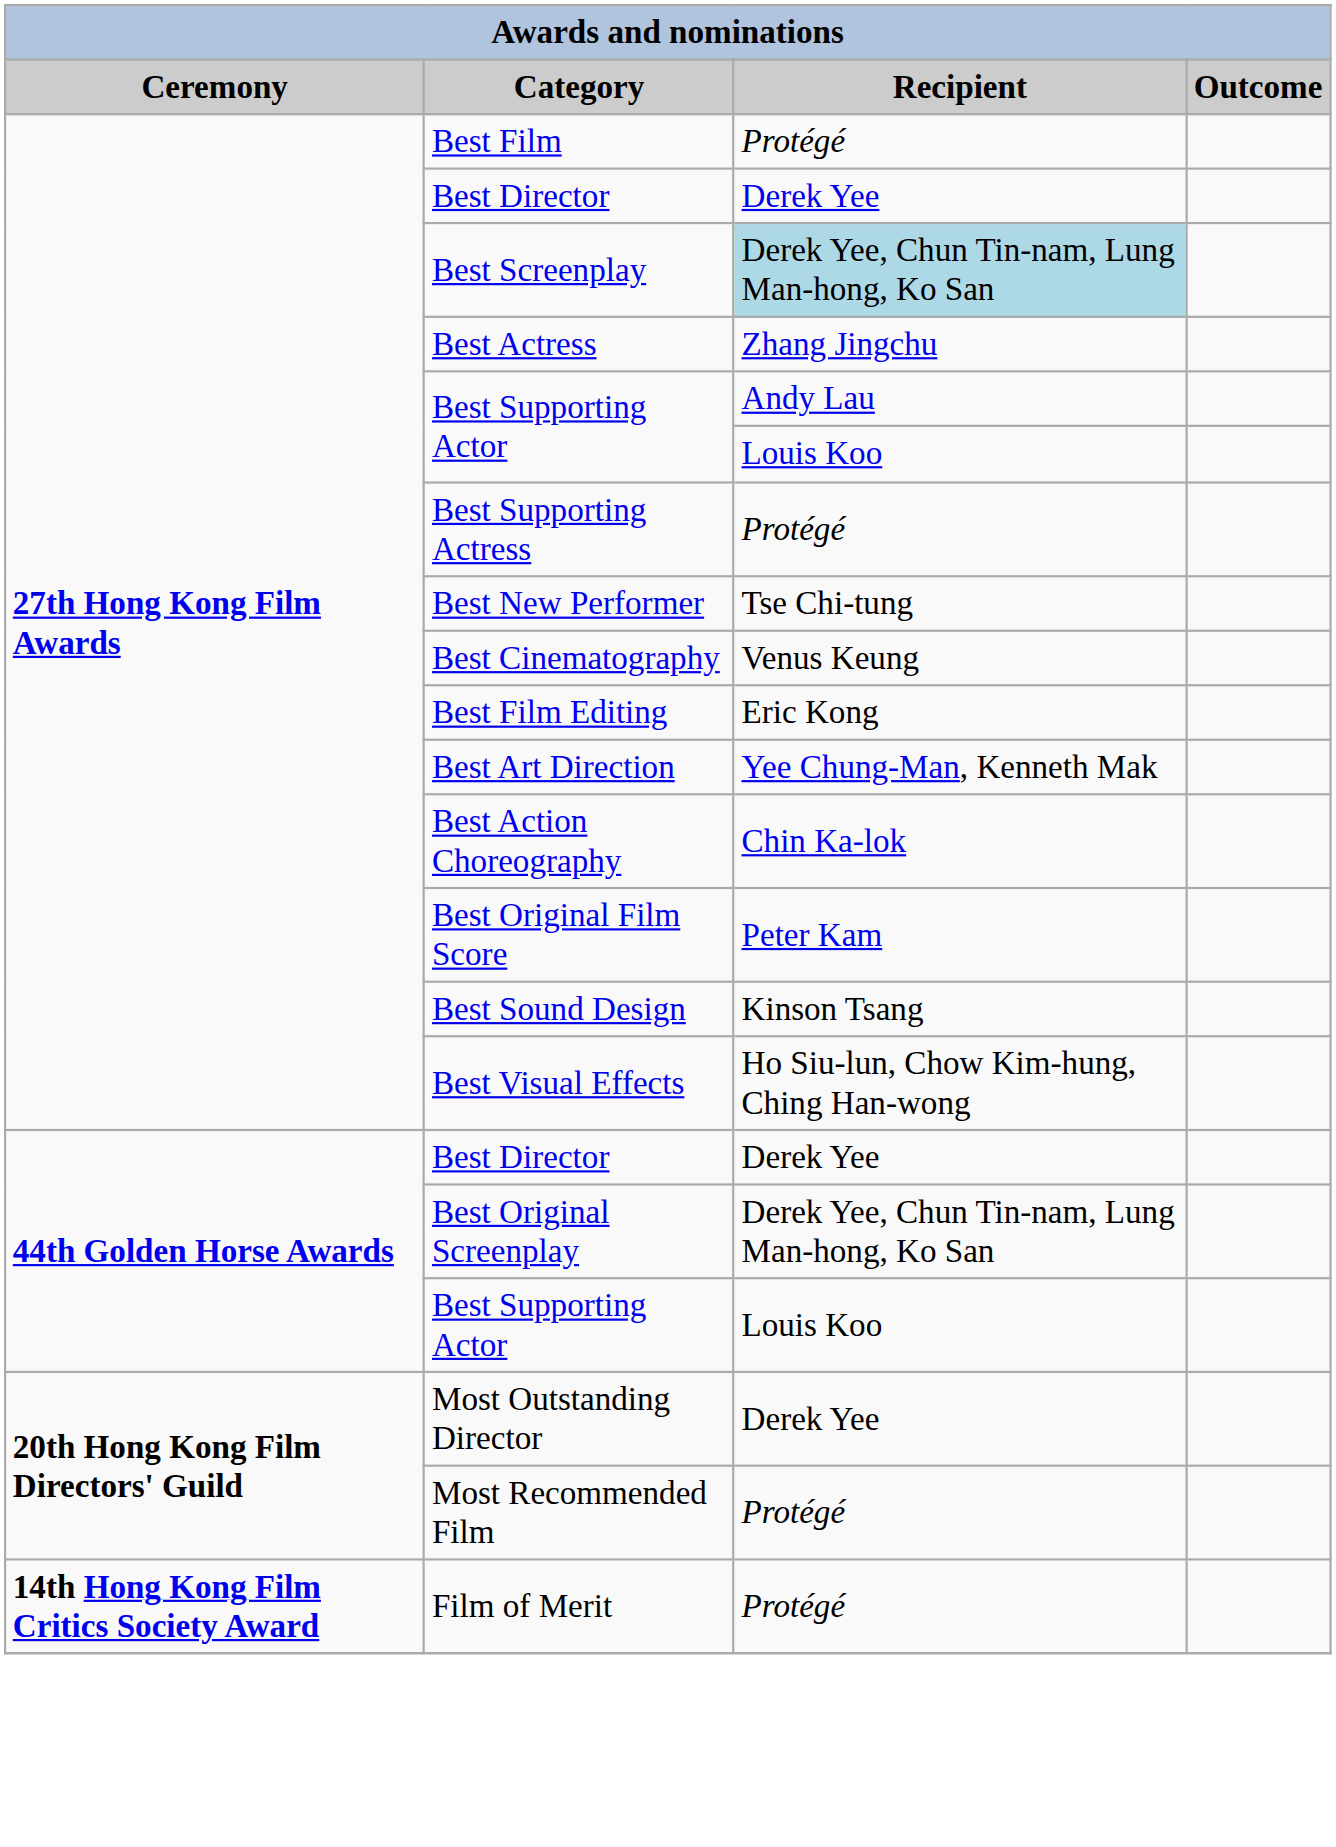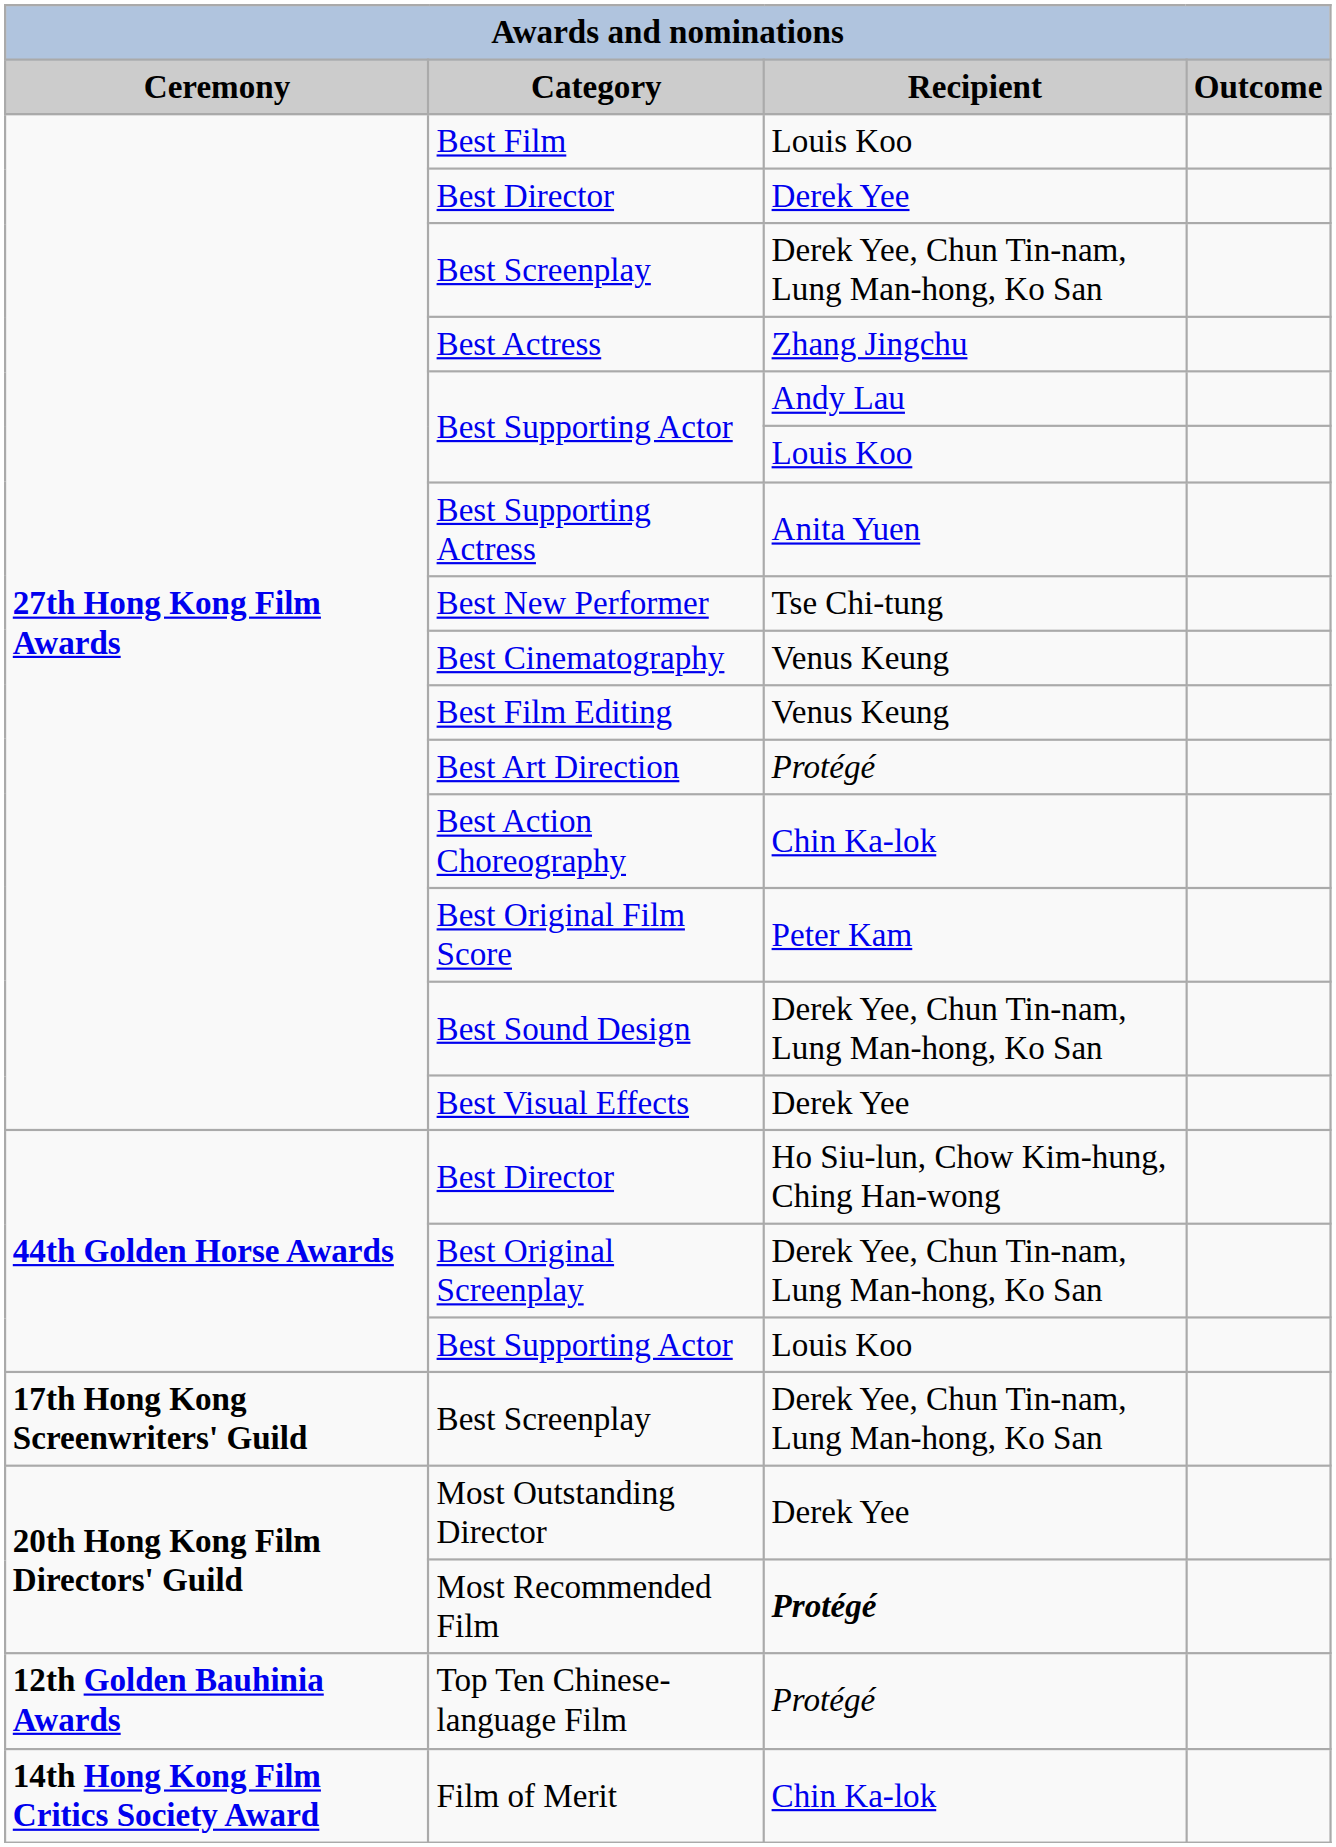(793, 141) Protégé -> (842, 141) Louis Koo
(958, 270) lightblue background -> (949, 270) no background
(793, 527) Protégé -> (846, 527) Anita Yuen
(810, 711) Eric Kong -> (860, 711) Venus Keung
(950, 766) Yee Chung-Man, Kenneth Mak -> (823, 766) Protégé
(833, 1008) Kinson Tsang -> (949, 1028) Derek Yee, Chun Tin-nam, Lung Man-hong, Ko San
(939, 1082) Ho Siu-lun, Chow Kim-hung, Ching Han-wong -> (841, 1102) Derek Yee
(810, 1157) Derek Yee -> (969, 1176) Ho Siu-lun, Chow Kim-hung, Ching Han-wong
+ row: (160, 1419)
(793, 1512) normal -> (824, 1606) bold
+ row: (168, 1700)
(793, 1606) Protégé -> (854, 1794) Chin Ka-lok
